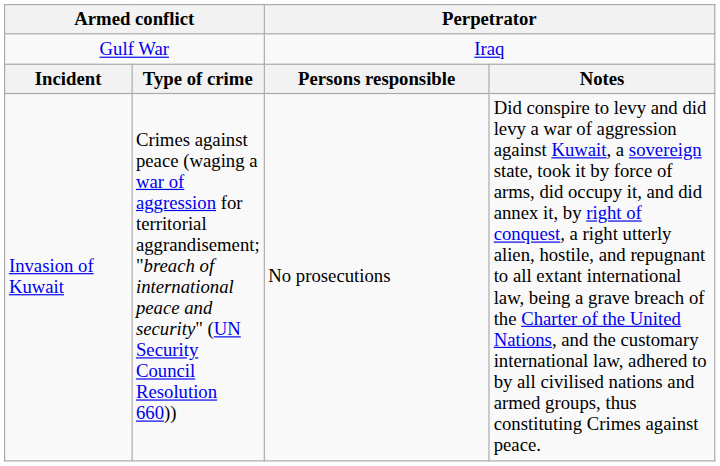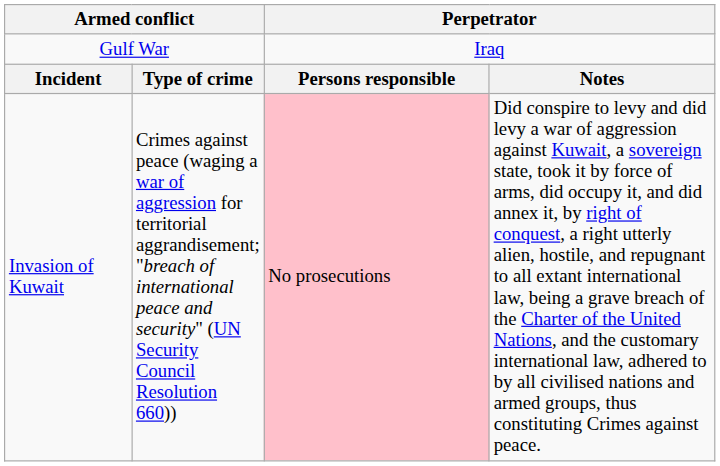(329, 276) no background -> (329, 276) pink background
